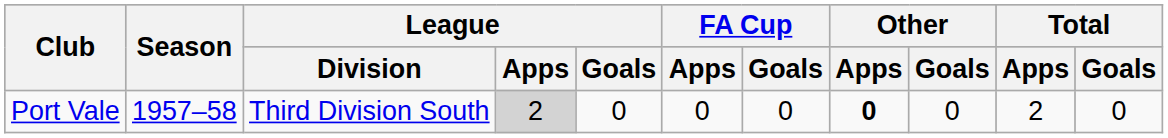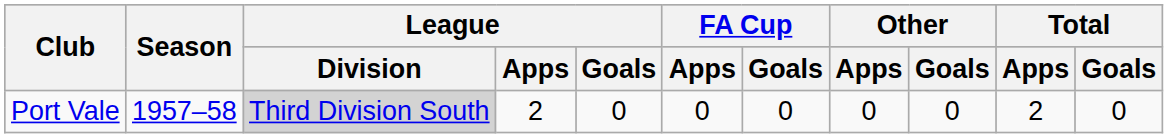(369, 111) no background -> (369, 111) lightgrey background
(536, 111) lightgrey background -> (536, 111) no background
(869, 111) bold -> (869, 111) normal
